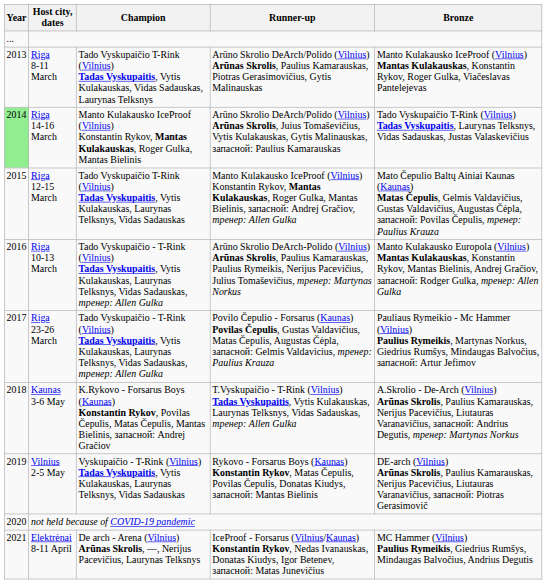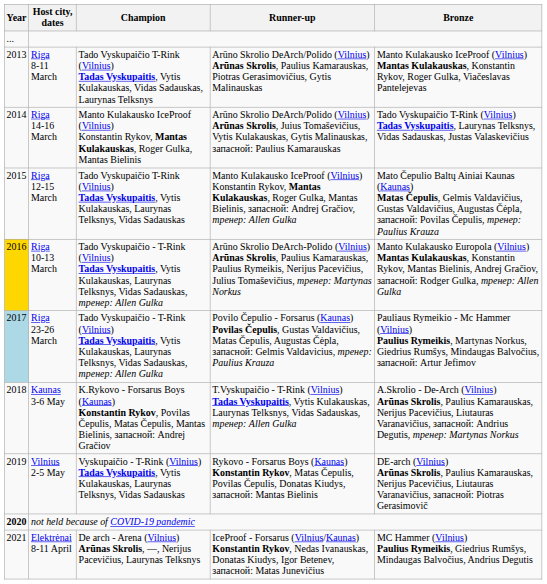(17, 115) lightgreen background -> (17, 115) no background
(17, 247) no background -> (17, 247) gold background
(17, 318) no background -> (17, 318) lightblue background
(17, 522) normal -> (17, 522) bold
